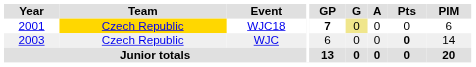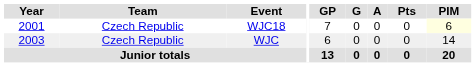(143, 26) gold background -> (143, 26) no background
(328, 26) bold -> (328, 26) normal
(357, 26) khaki background -> (357, 26) no background
(449, 26) no background -> (449, 26) lightyellow background
(407, 40) bold -> (407, 40) normal
